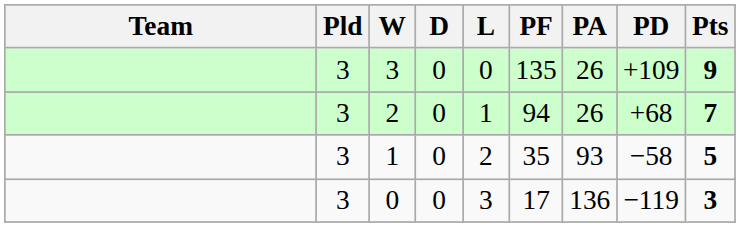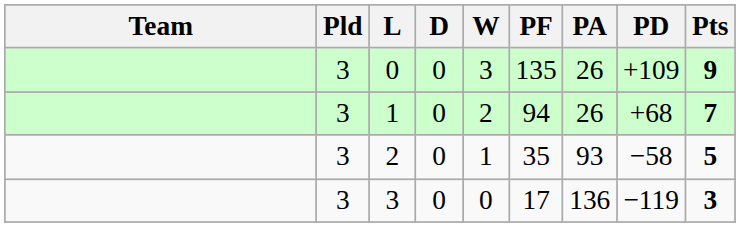columns swapped: (392, 26) <-> (486, 26)
